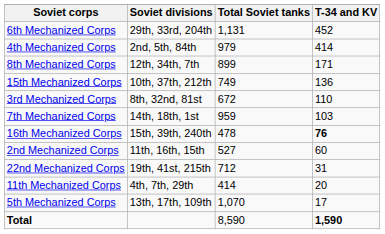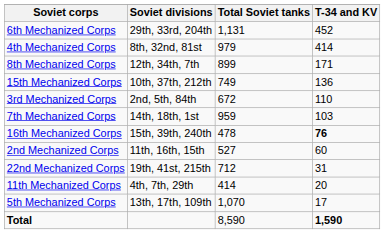(163, 47) 2nd, 5th, 84th -> (166, 47) 8th, 32nd, 81st
(166, 99) 8th, 32nd, 81st -> (163, 99) 2nd, 5th, 84th
